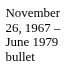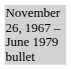(35, 35) no background -> (35, 35) lightgrey background
